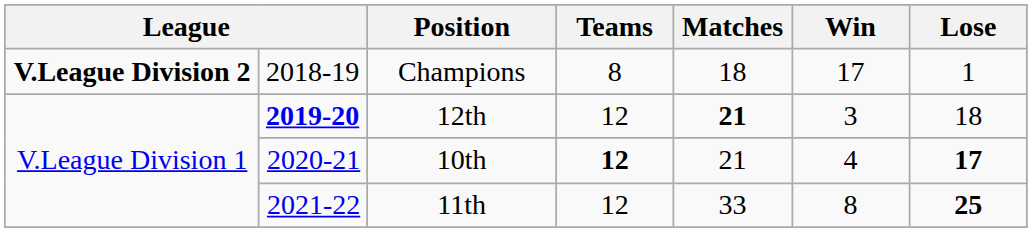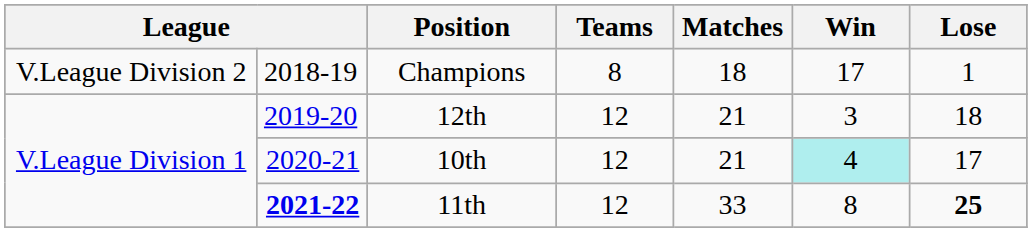(132, 71) bold -> (131, 71) normal
(313, 115) bold -> (311, 115) normal
(733, 115) bold -> (733, 115) normal
(615, 159) bold -> (615, 159) normal
(850, 159) no background -> (850, 159) paleturquoise background
(968, 159) bold -> (968, 159) normal
(314, 204) normal -> (313, 204) bold
